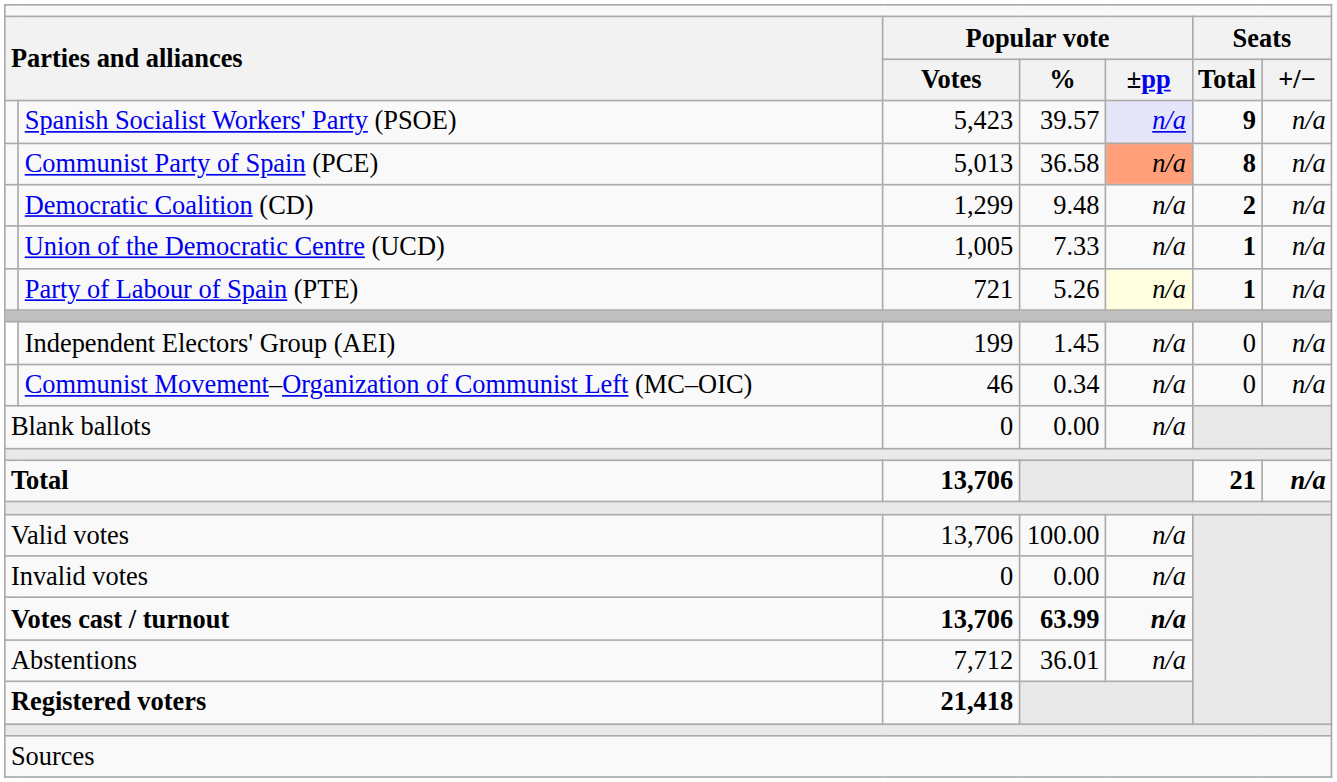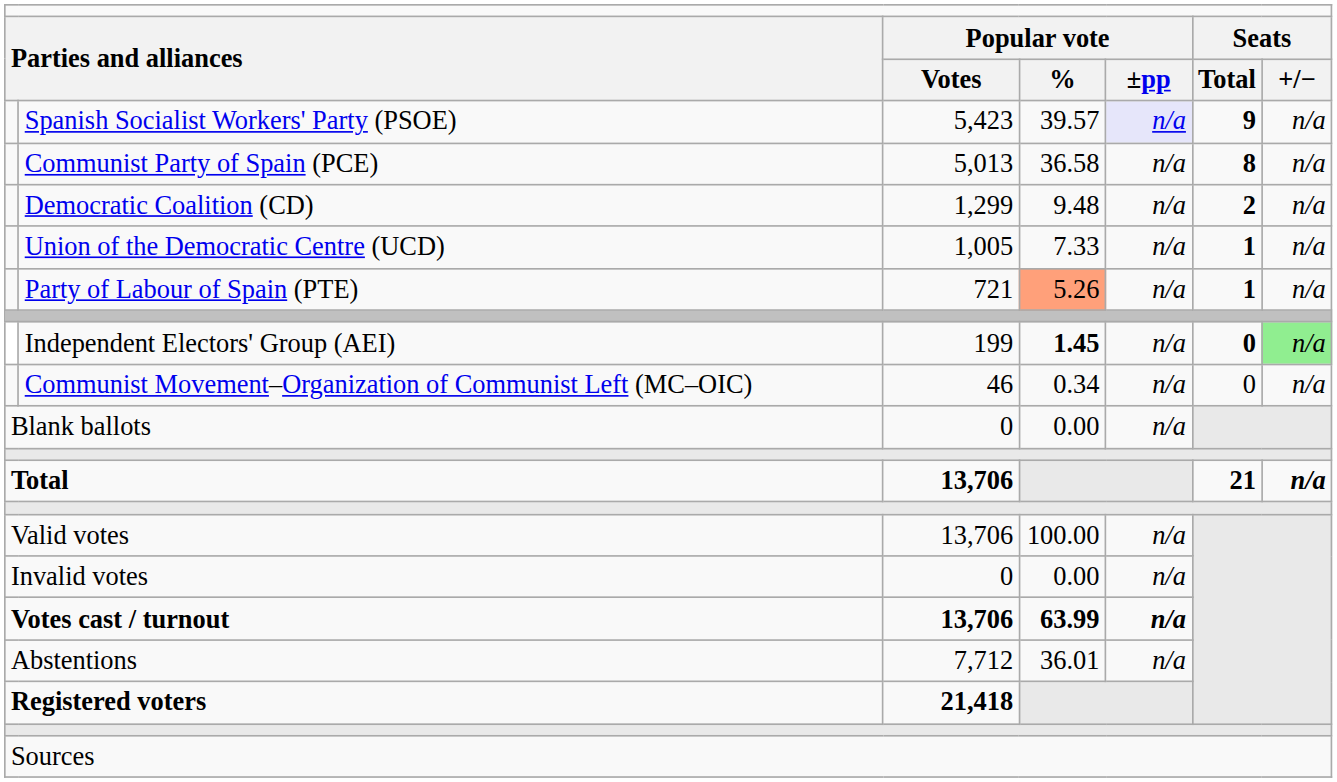(1169, 163) lightsalmon background -> (1169, 163) no background
(1076, 288) no background -> (1076, 288) lightsalmon background
(1169, 288) lightyellow background -> (1169, 288) no background
(1076, 342) normal -> (1076, 342) bold
(1249, 342) normal -> (1249, 342) bold
(1309, 342) no background -> (1309, 342) lightgreen background
